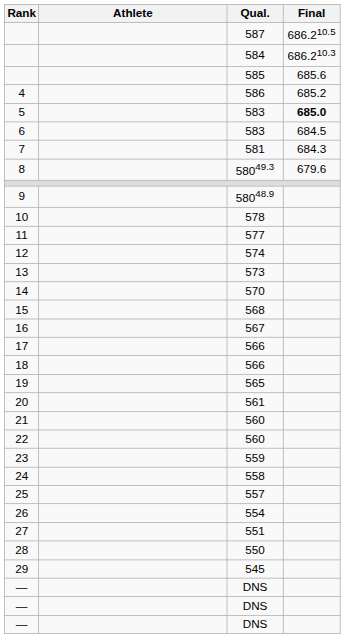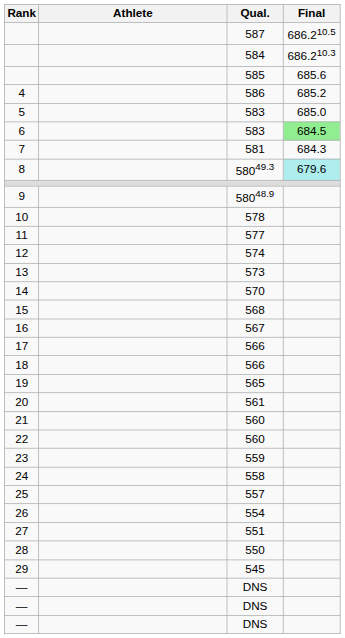(312, 112) bold -> (312, 112) normal
(312, 131) no background -> (312, 131) lightgreen background
(312, 169) no background -> (312, 169) paleturquoise background
